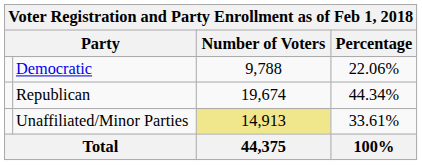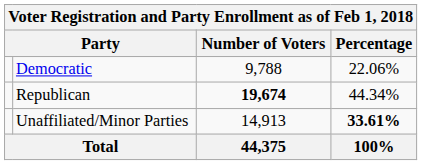(264, 95) normal -> (264, 95) bold
(264, 120) khaki background -> (264, 120) no background
(374, 120) normal -> (374, 120) bold
